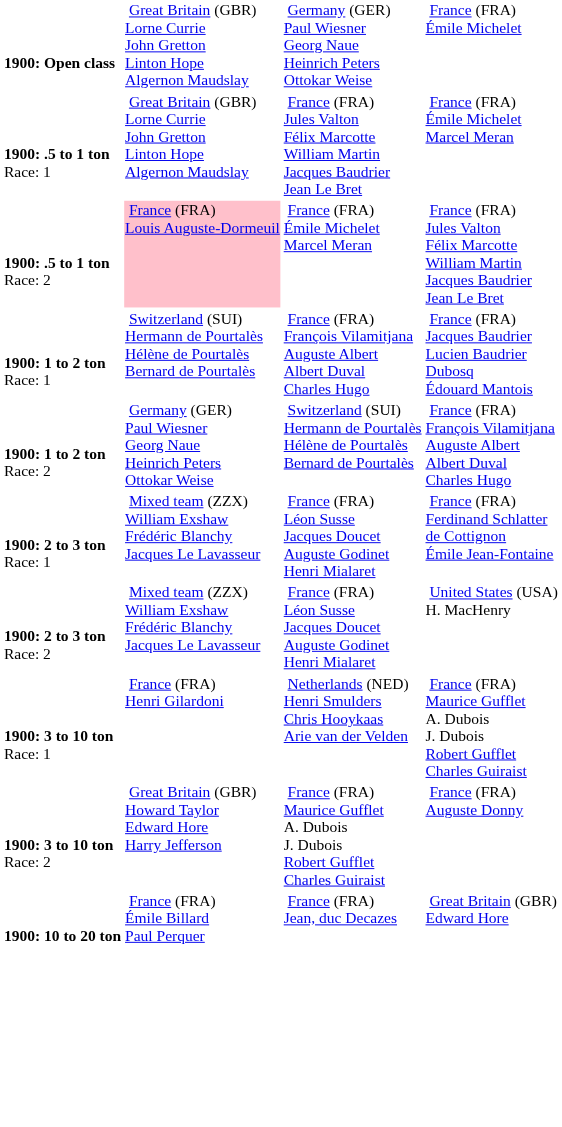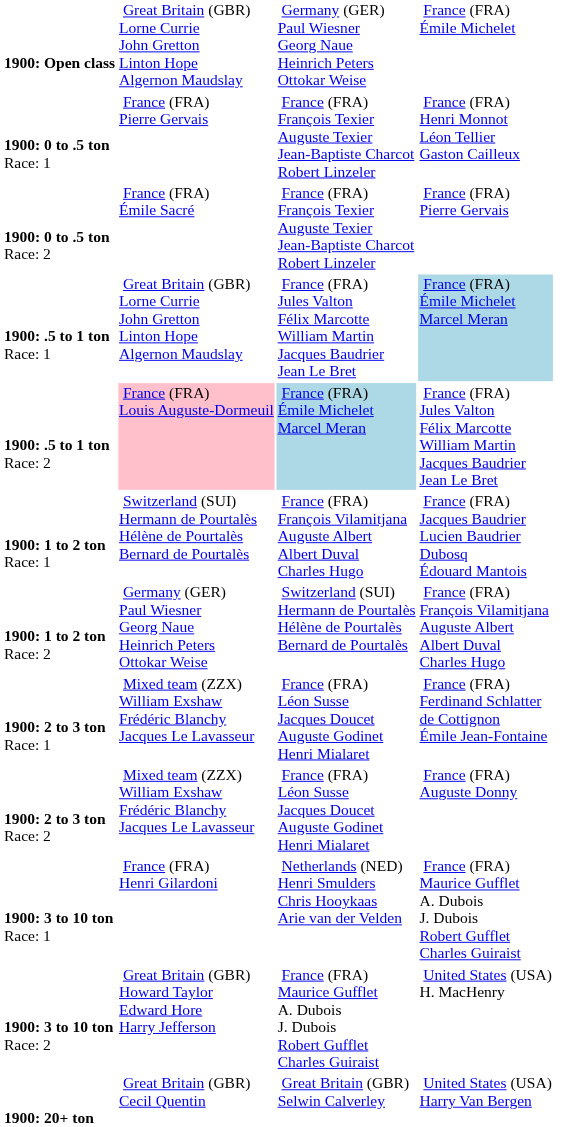+ row: (57, 154)
+ row: (57, 245)
(474, 119) no background -> (468, 301) lightblue background
(332, 227) no background -> (326, 410) lightblue background
(492, 601) United States (USA) H. MacHenry -> (468, 783) France (FRA) Auguste Donny
(474, 801) France (FRA) Auguste Donny -> (486, 983) United States (USA) H. MacHenry
- row: (63, 936)
+ row: (49, 1118)
